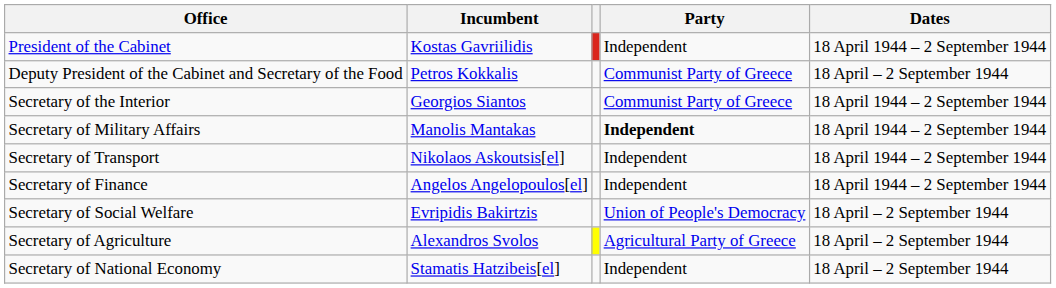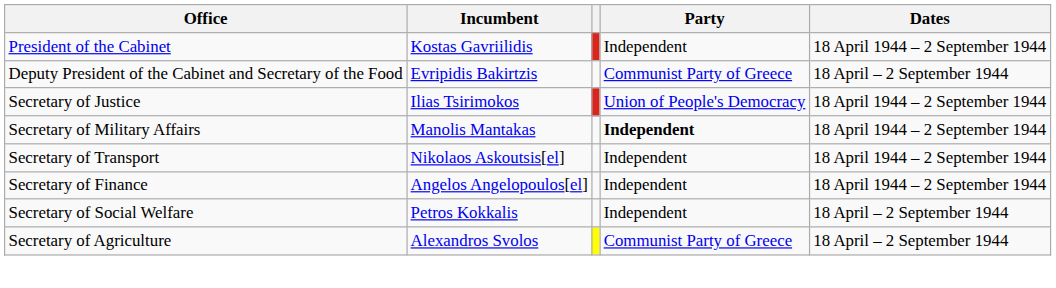(464, 74) Petros Kokkalis -> (474, 74) Evripidis Bakirtzis
+ row: (74, 102)
- row: (89, 102)
(474, 213) Evripidis Bakirtzis -> (464, 213) Petros Kokkalis
(705, 213) Union of People's Democracy -> (645, 213) Independent
(700, 241) Agricultural Party of Greece -> (698, 241) Communist Party of Greece
- row: (115, 268)
